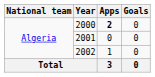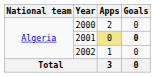(109, 25) bold -> (109, 25) normal
(109, 38) no background -> (109, 38) khaki background
(136, 38) normal -> (136, 38) bold
